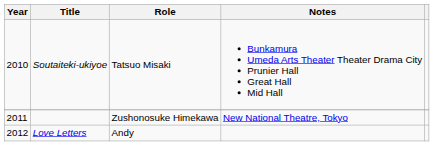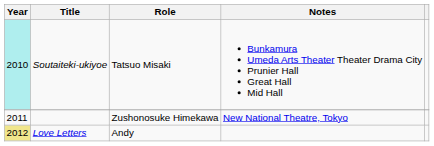(17, 64) no background -> (17, 64) paleturquoise background
(17, 133) no background -> (17, 133) khaki background
